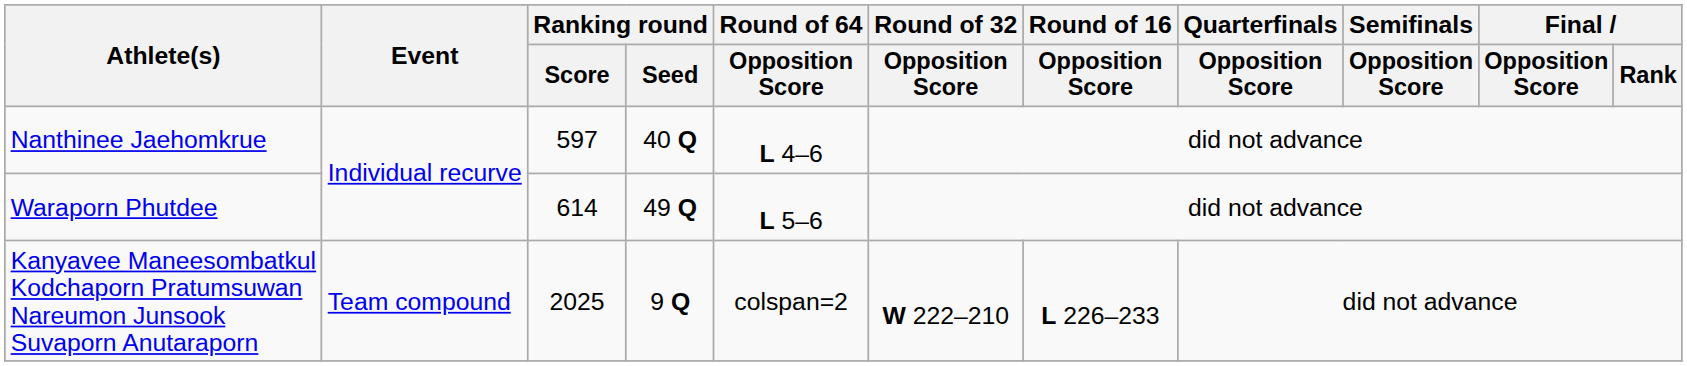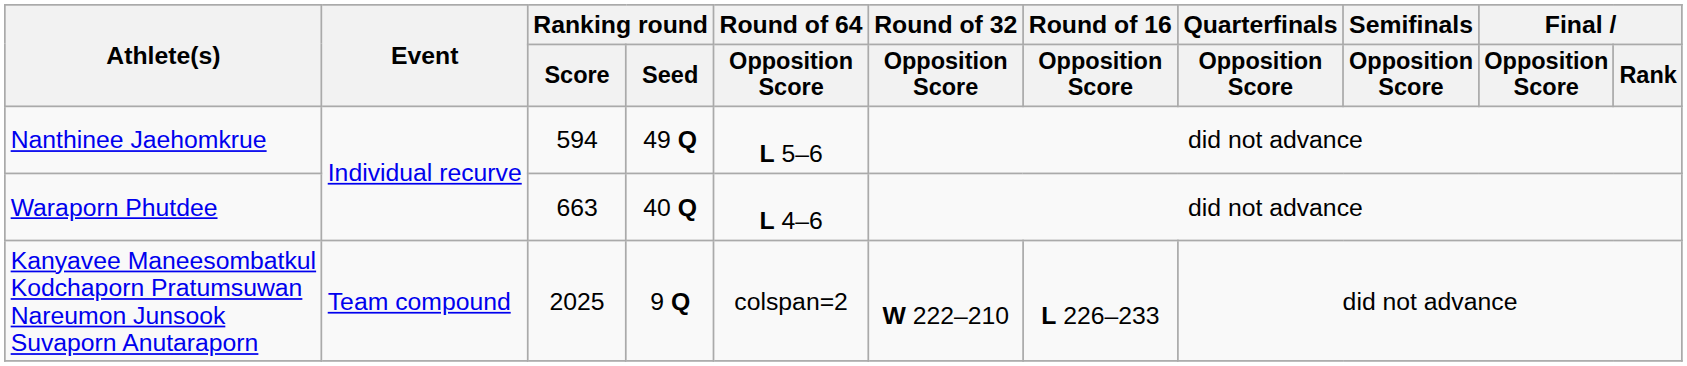(577, 140) 597 -> (577, 140) 594
(670, 140) 40 Q -> (670, 140) 49 Q
(791, 154) L 4–6 -> (791, 154) L 5–6
(577, 207) 614 -> (577, 207) 663
(670, 207) 49 Q -> (670, 207) 40 Q
(791, 221) L 5–6 -> (791, 221) L 4–6
